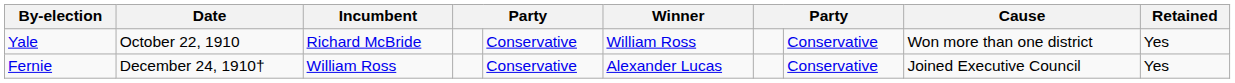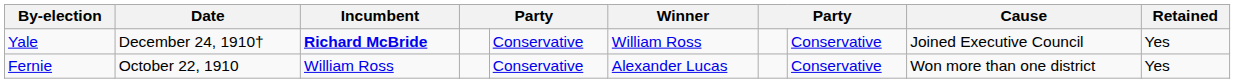(180, 41) October 22, 1910 -> (191, 41) December 24, 1910†
(364, 41) normal -> (366, 41) bold
(1000, 41) Won more than one district -> (997, 41) Joined Executive Council
(192, 66) December 24, 1910† -> (179, 66) October 22, 1910
(994, 66) Joined Executive Council -> (1003, 66) Won more than one district
